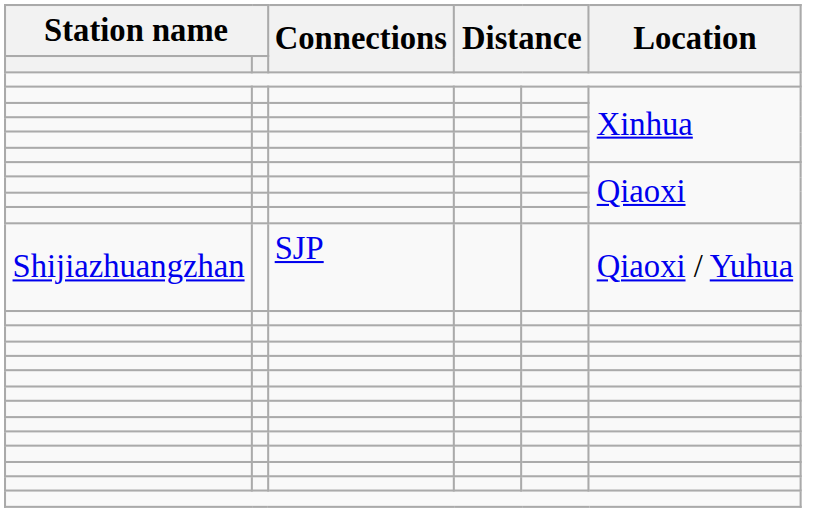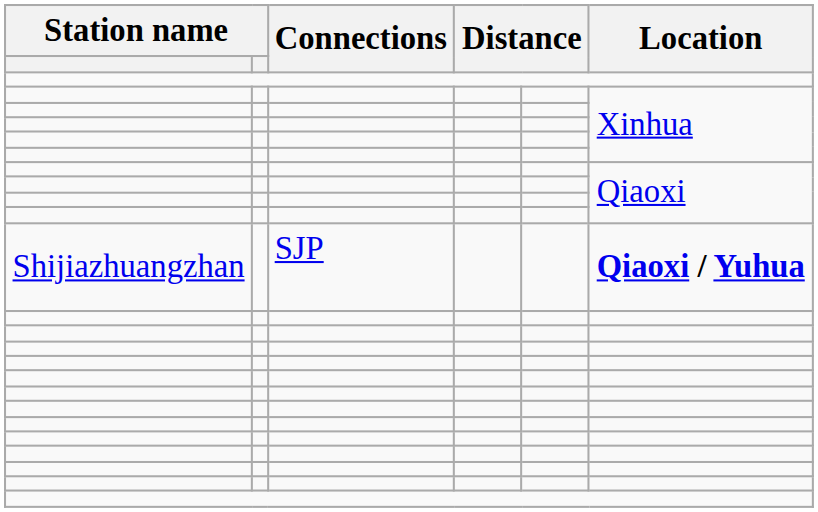(695, 266) normal -> (701, 266) bold
